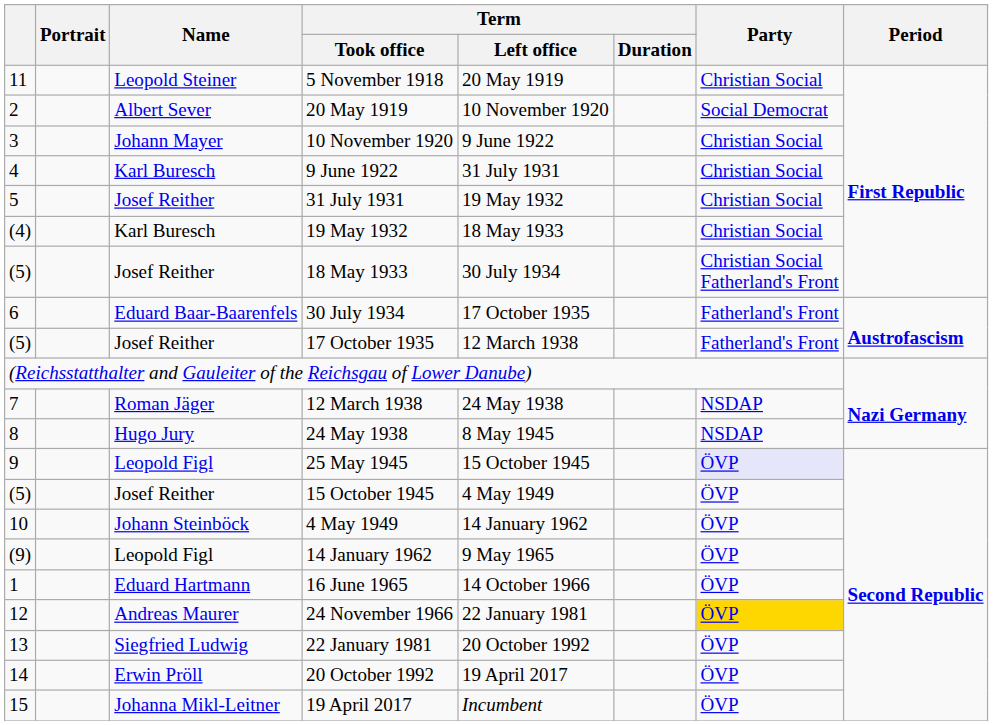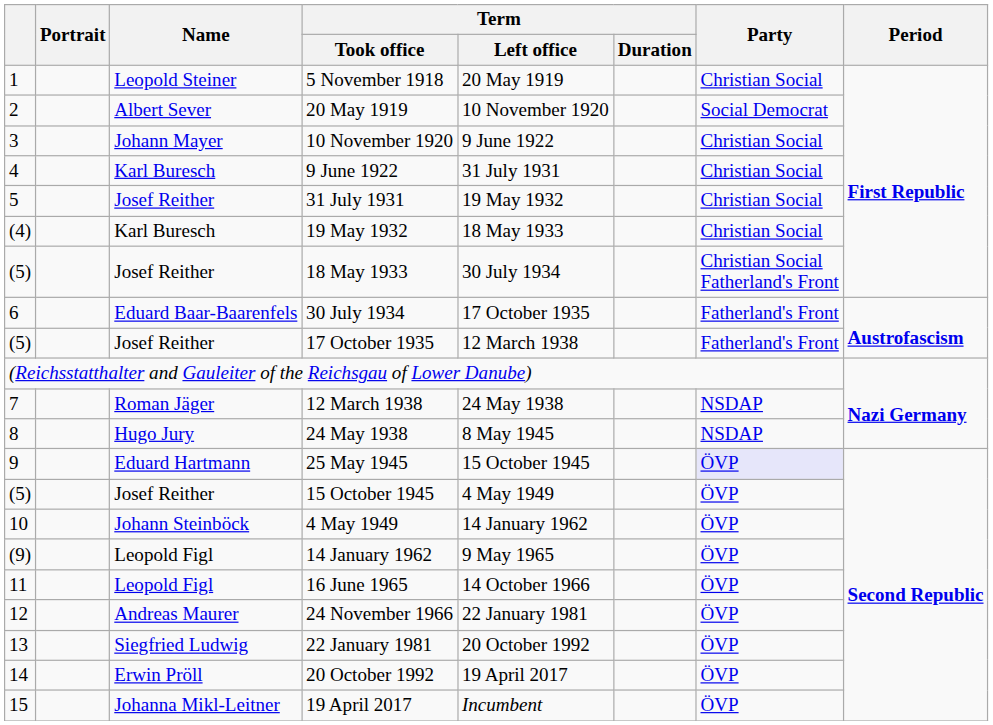(18, 79) 11 -> (14, 79) 1
(164, 463) Leopold Figl -> (182, 463) Eduard Hartmann
(14, 584) 1 -> (18, 584) 11
(182, 584) Eduard Hartmann -> (164, 584) Leopold Figl
(720, 614) gold background -> (720, 614) no background
